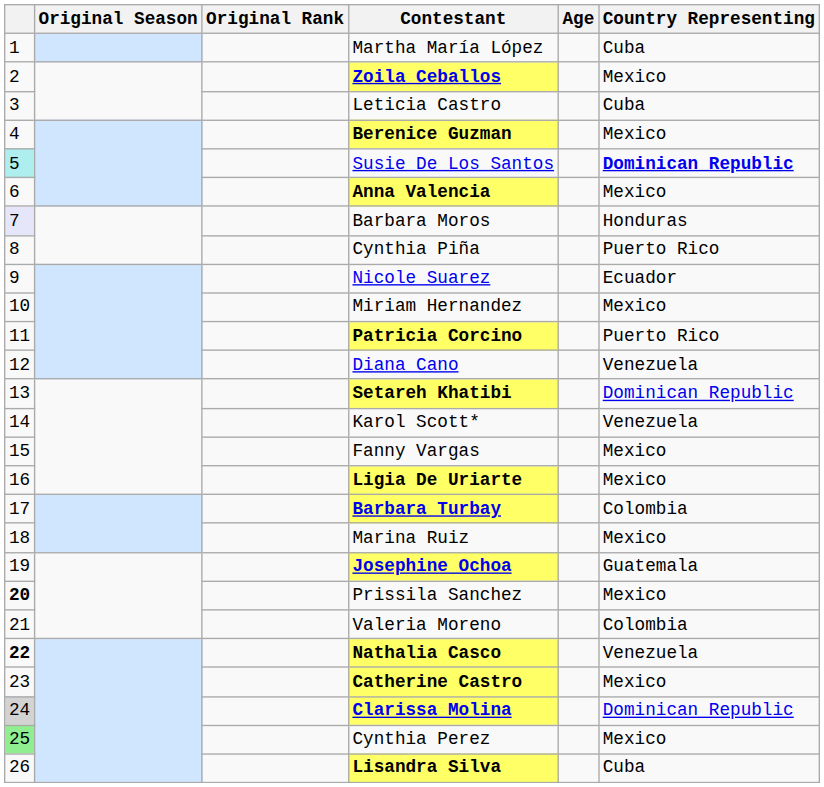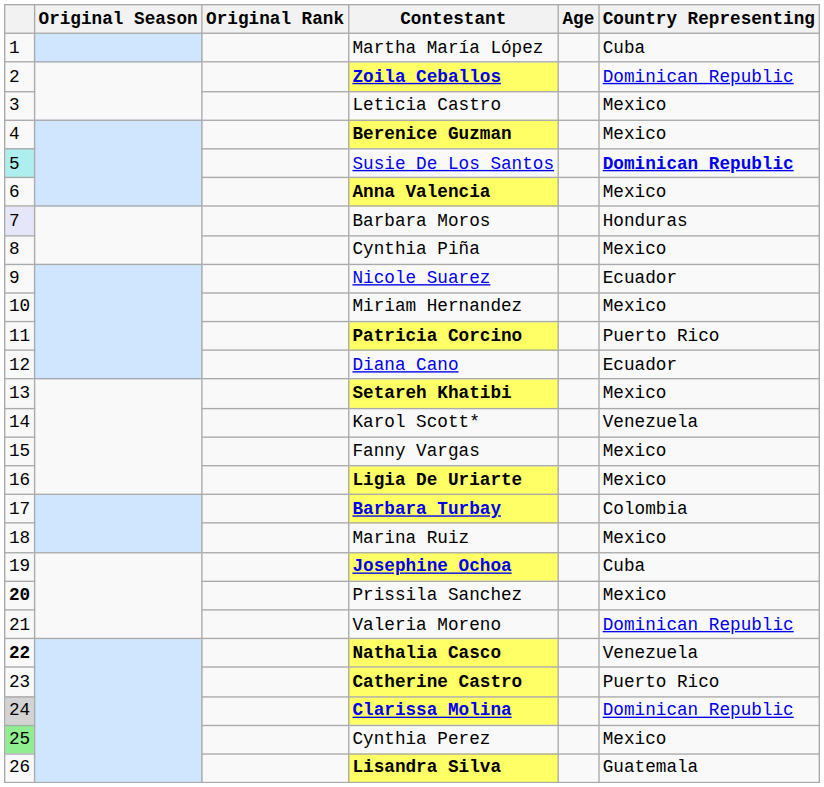(635, 77) Mexico -> (698, 77) Dominican Republic
(624, 106) Cuba -> (635, 106) Mexico
(661, 250) Puerto Rico -> (635, 250) Mexico
(650, 365) Venezuela -> (640, 365) Ecuador
(698, 394) Dominican Republic -> (635, 394) Mexico
(650, 567) Guatemala -> (624, 567) Cuba
(645, 624) Colombia -> (698, 624) Dominican Republic
(635, 682) Mexico -> (661, 682) Puerto Rico
(624, 768) Cuba -> (650, 768) Guatemala
